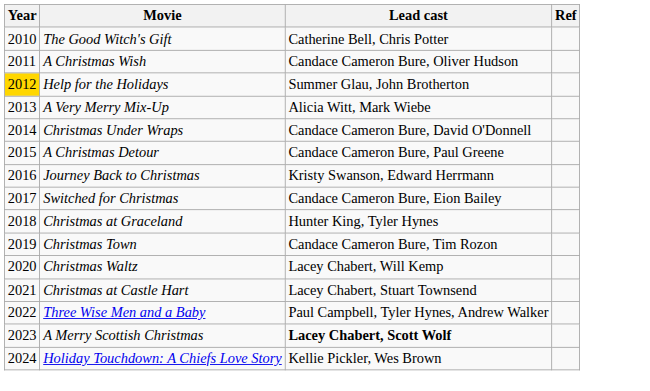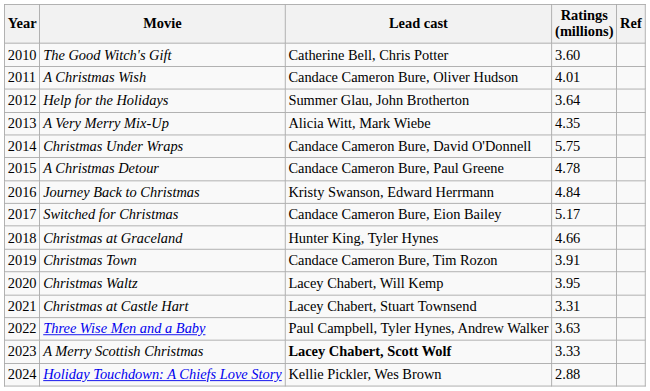+ column: (584, 24)
(22, 84) gold background -> (22, 100) no background
